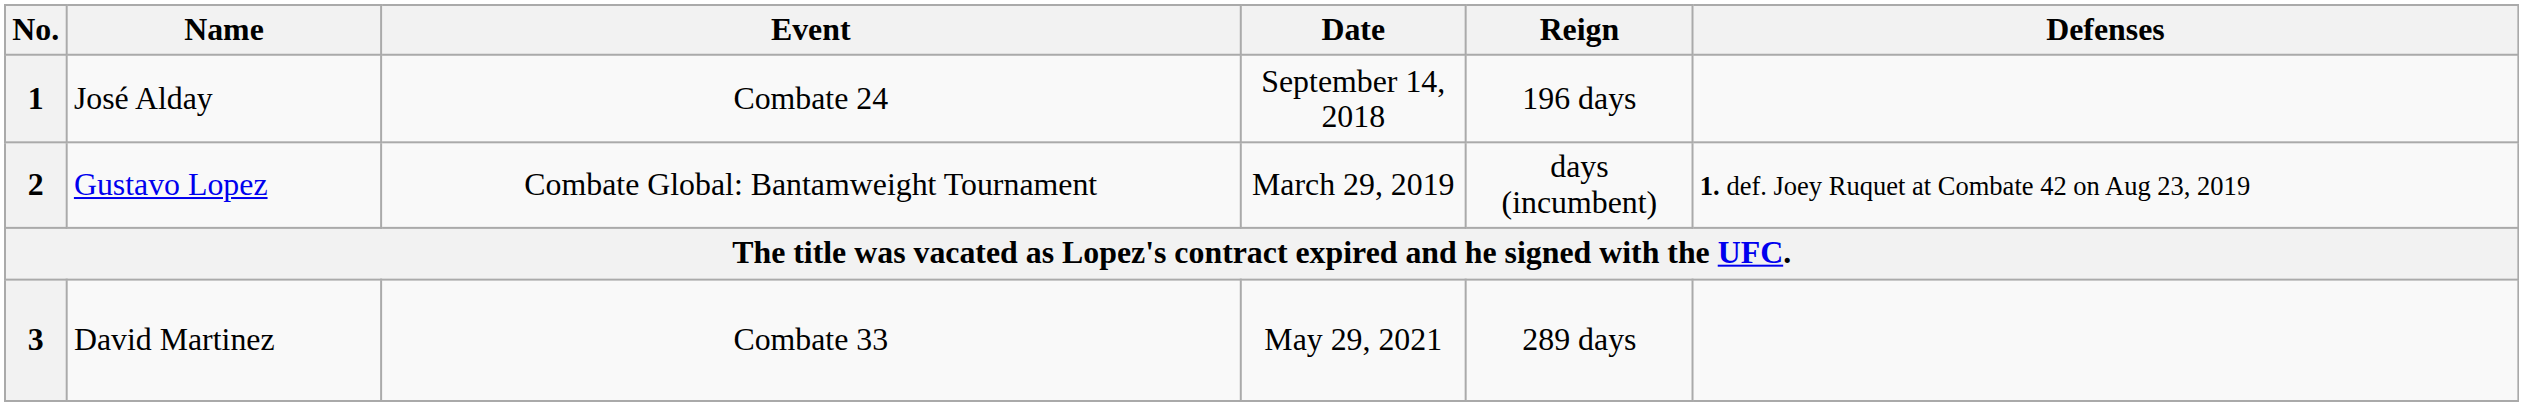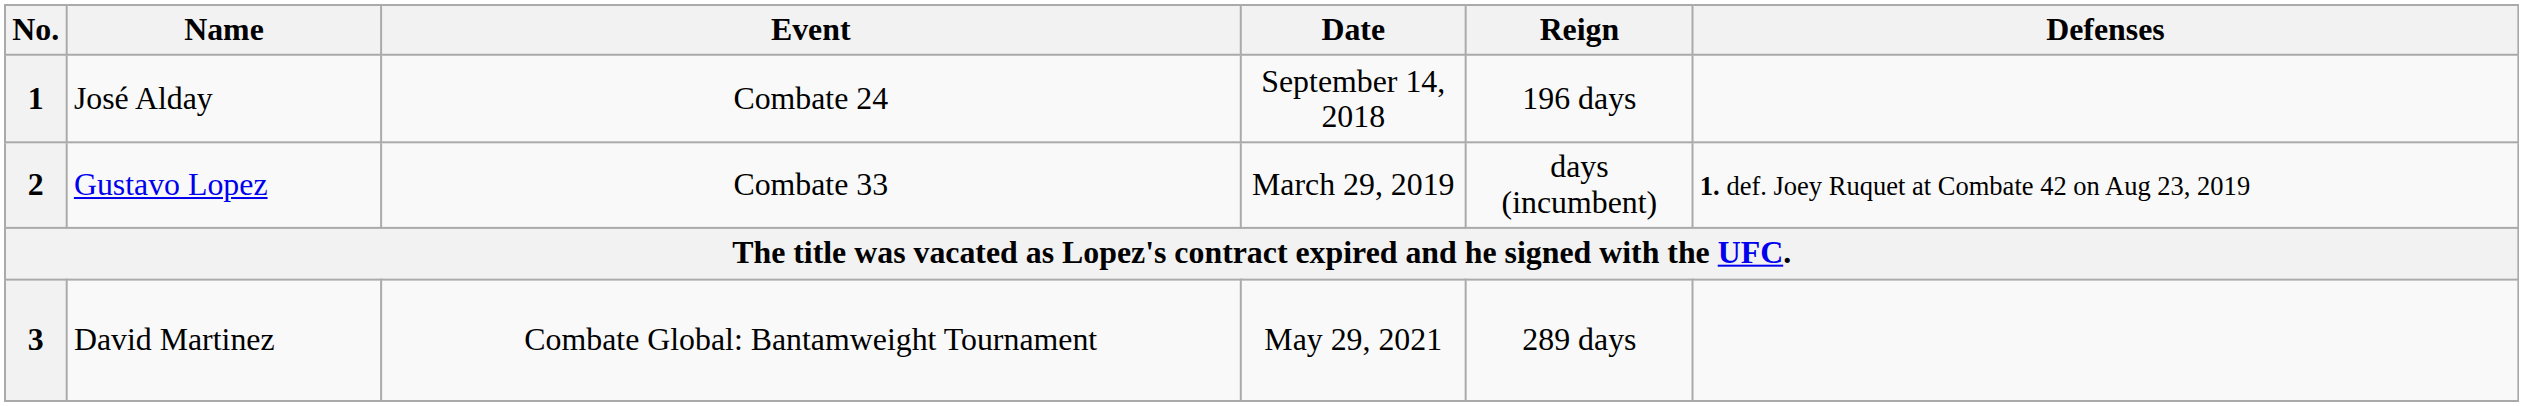(811, 184) Combate Global: Bantamweight Tournament -> (811, 184) Combate 33
(811, 339) Combate 33 -> (811, 339) Combate Global: Bantamweight Tournament
